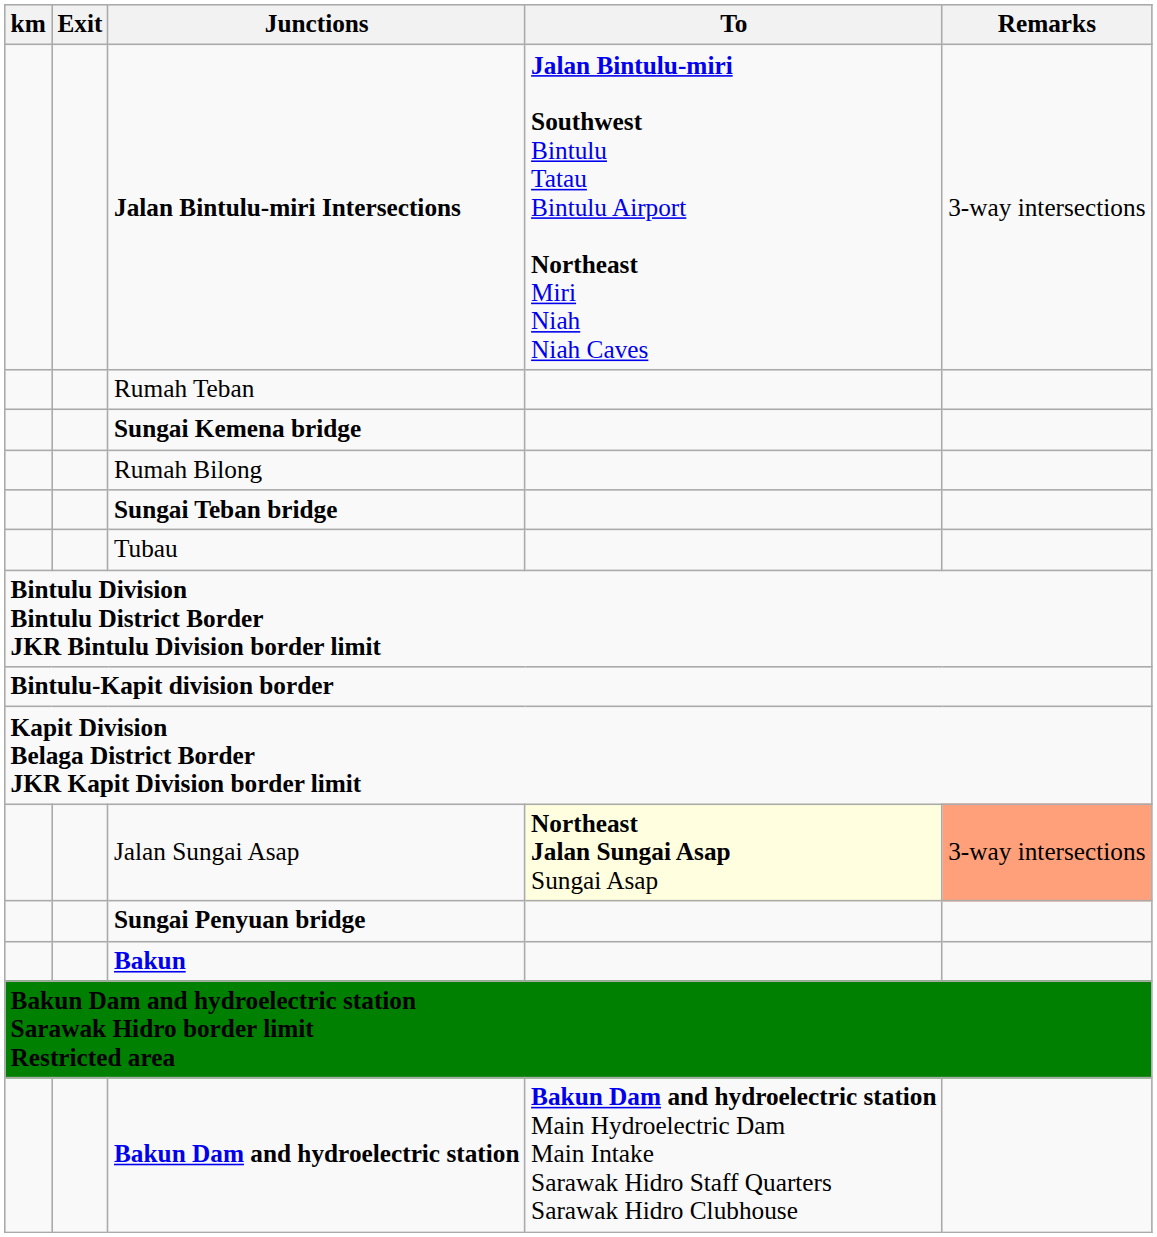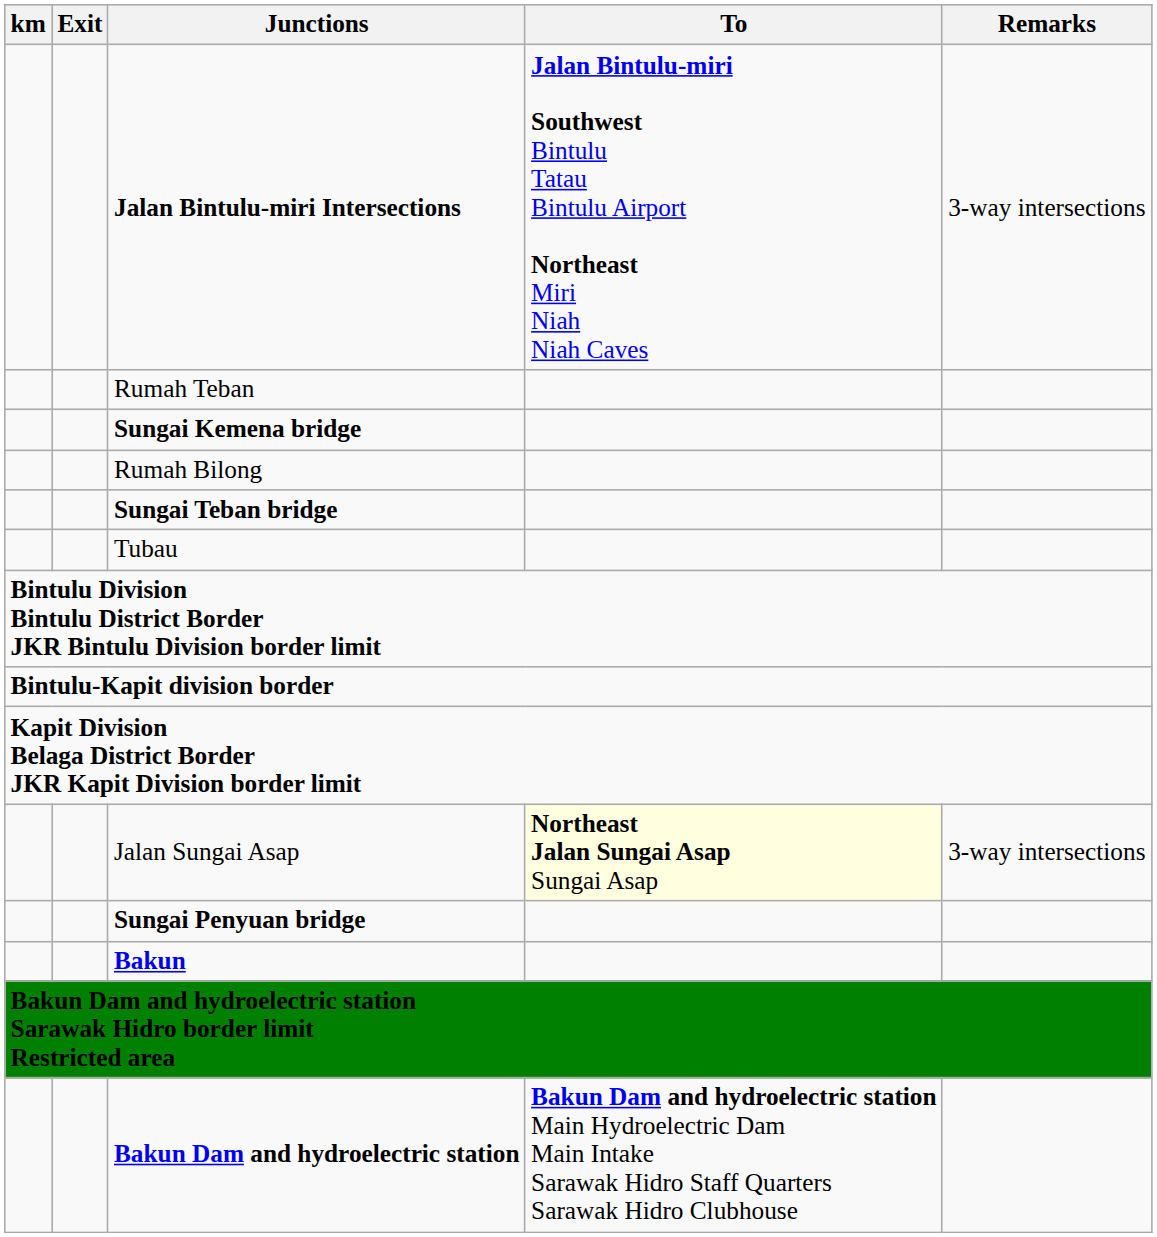(1047, 852) lightsalmon background -> (1047, 852) no background
